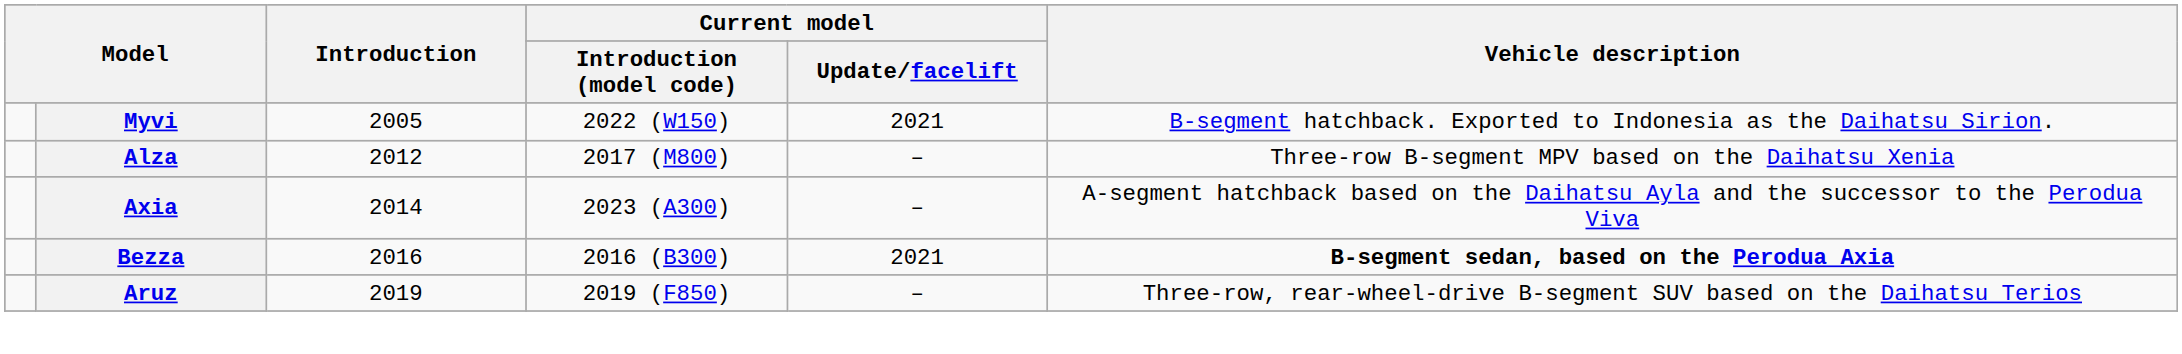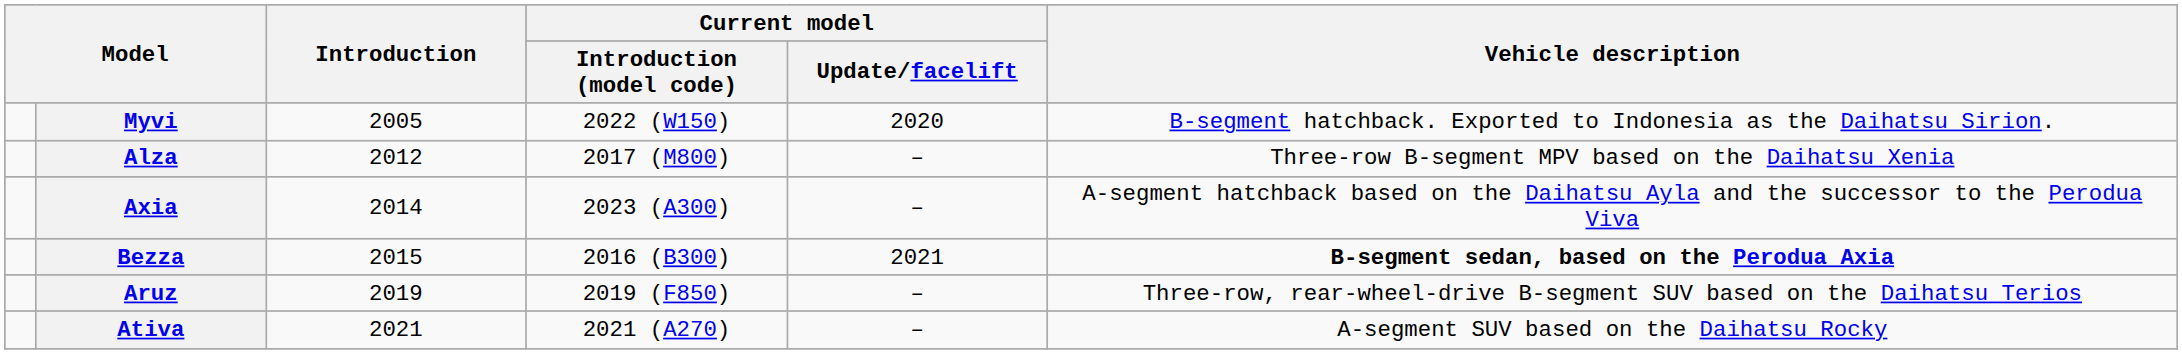(917, 122) 2021 -> (917, 122) 2020
(396, 257) 2016 -> (396, 257) 2015
+ row: (151, 330)
